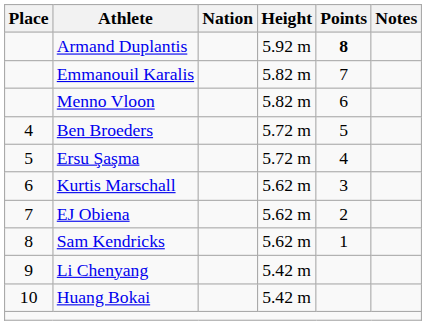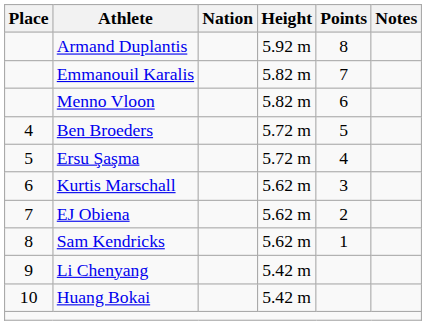(344, 46) bold -> (344, 46) normal
